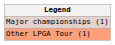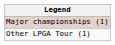(48, 35) lightsalmon background -> (48, 35) no background
